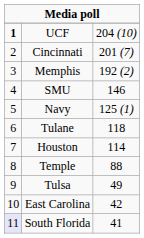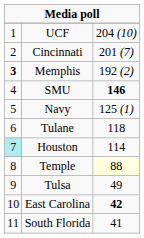(13, 33) bold -> (13, 33) normal
(13, 71) normal -> (13, 71) bold
(116, 90) normal -> (116, 90) bold
(13, 147) no background -> (13, 147) paleturquoise background
(116, 166) no background -> (116, 166) lightyellow background
(116, 204) normal -> (116, 204) bold
(13, 223) lavender background -> (13, 223) no background
